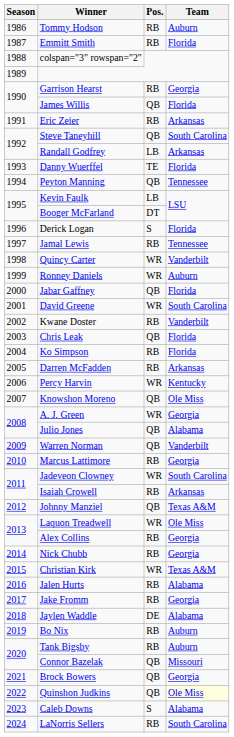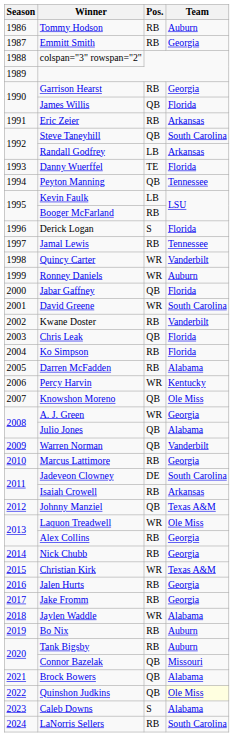(182, 43) Florida -> (184, 43) Georgia
(153, 213) DT -> (153, 213) RB
(186, 368) Arkansas -> (186, 368) Alabama
(154, 476) WR -> (153, 476) DE
(186, 584) Alabama -> (184, 584) Georgia
(153, 615) DE -> (154, 615) WR
(184, 677) Georgia -> (186, 677) Alabama
